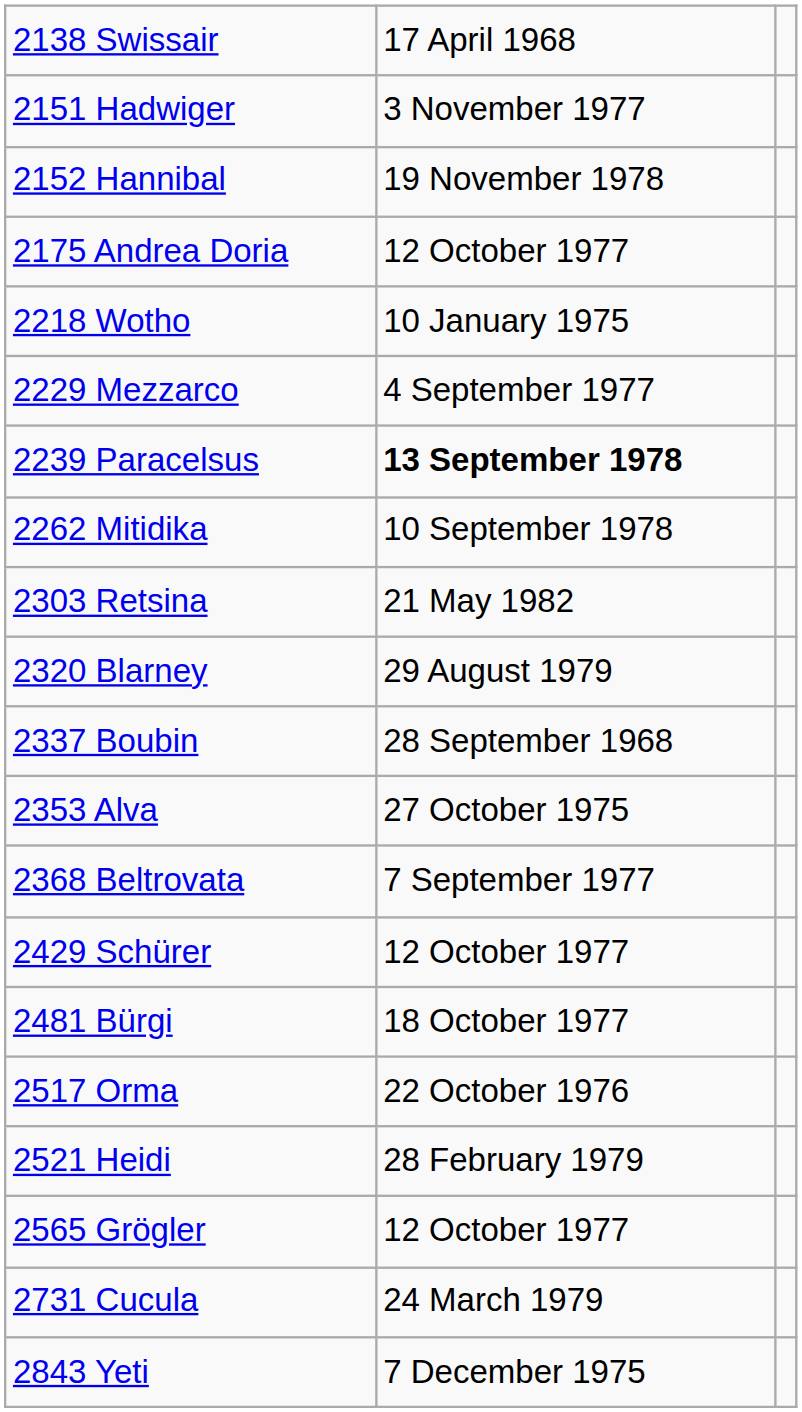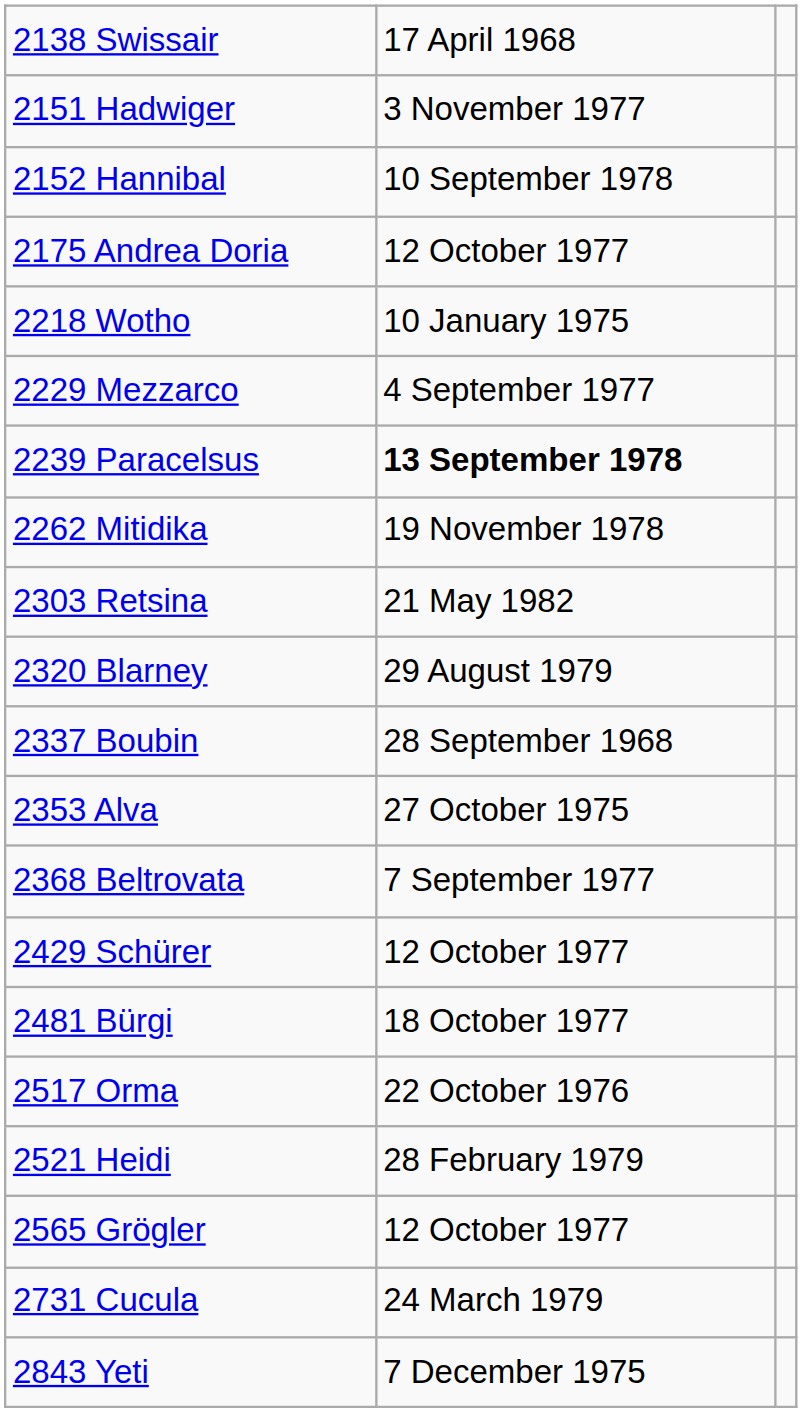(524, 180) 19 November 1978 -> (528, 180) 10 September 1978
(528, 530) 10 September 1978 -> (524, 530) 19 November 1978
